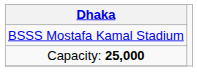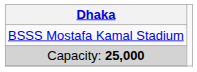(96, 55) no background -> (96, 55) lightgrey background
